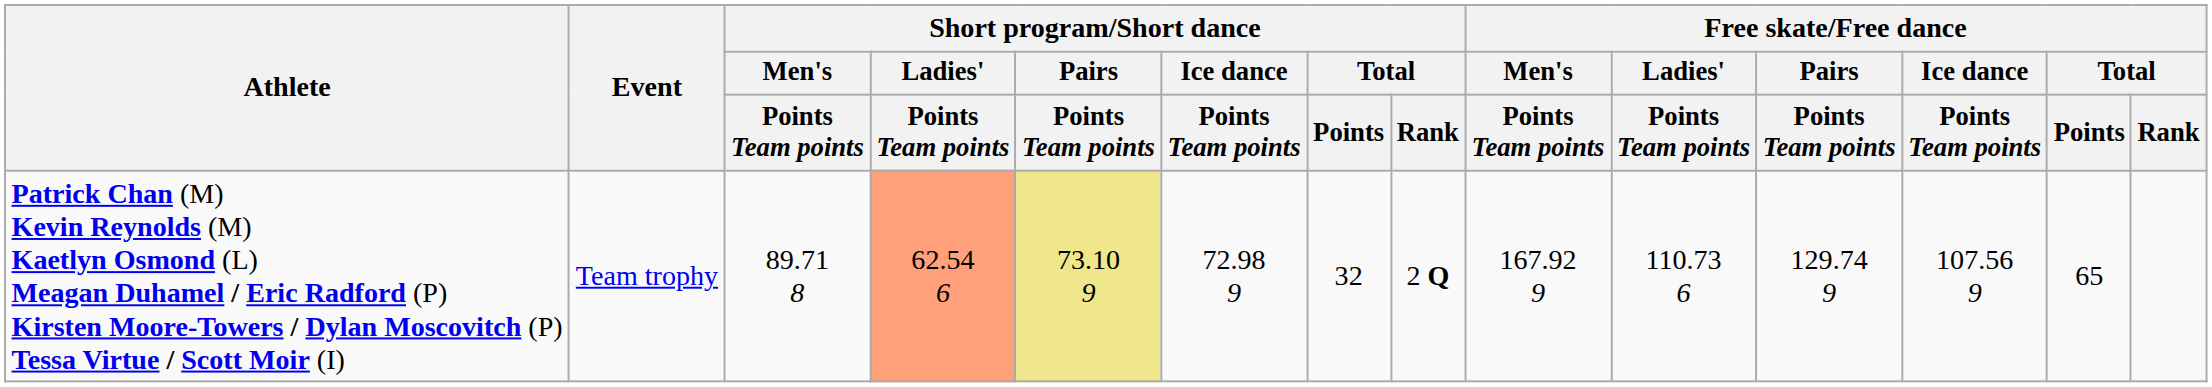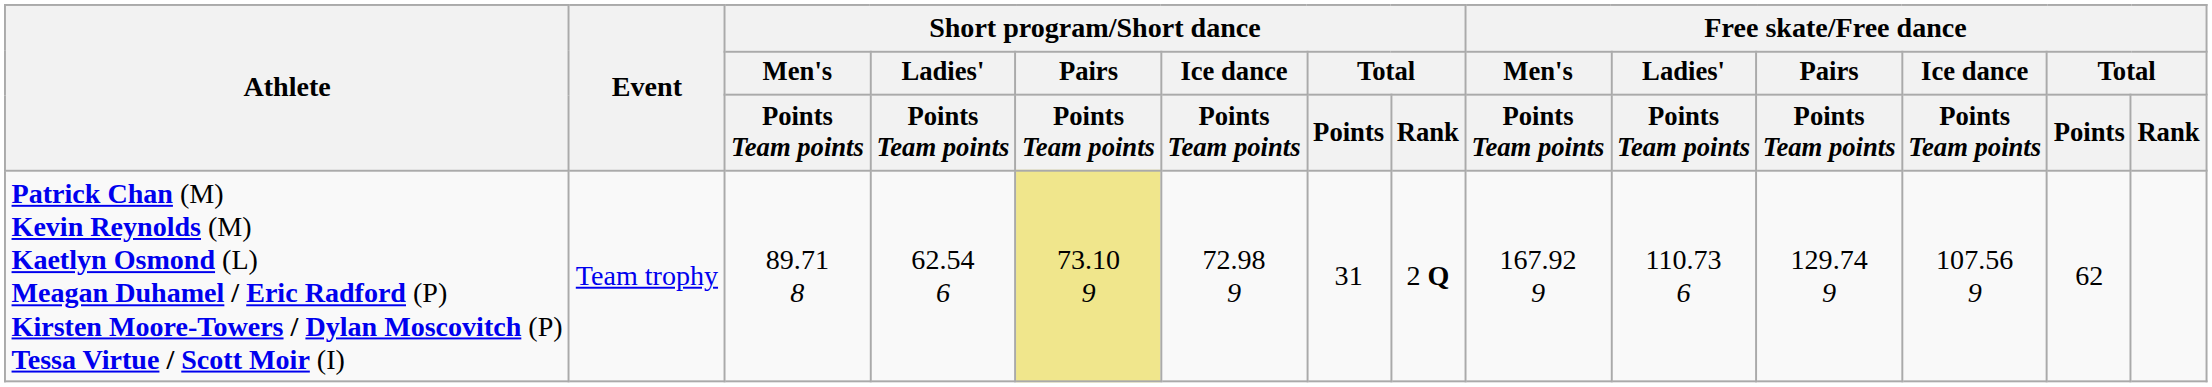(943, 276) lightsalmon background -> (943, 276) no background
(1349, 276) 32 -> (1349, 276) 31
(2089, 276) 65 -> (2089, 276) 62
